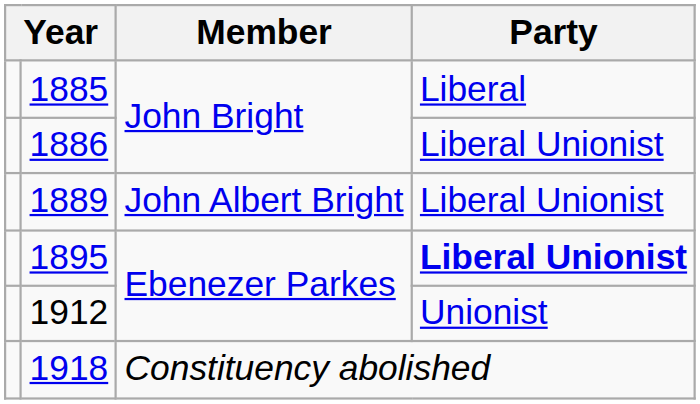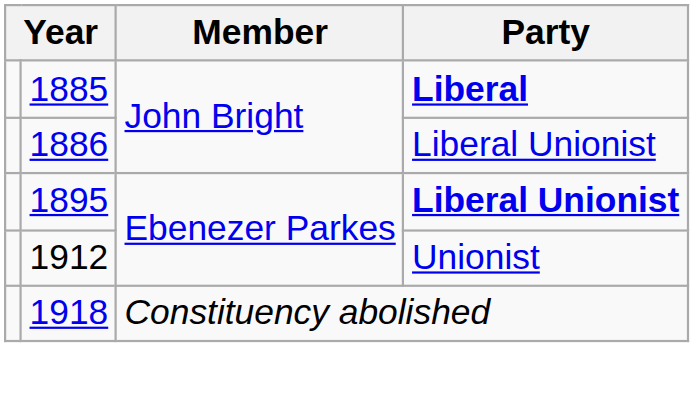(473, 88) normal -> (470, 88) bold
- row: (69, 200)
